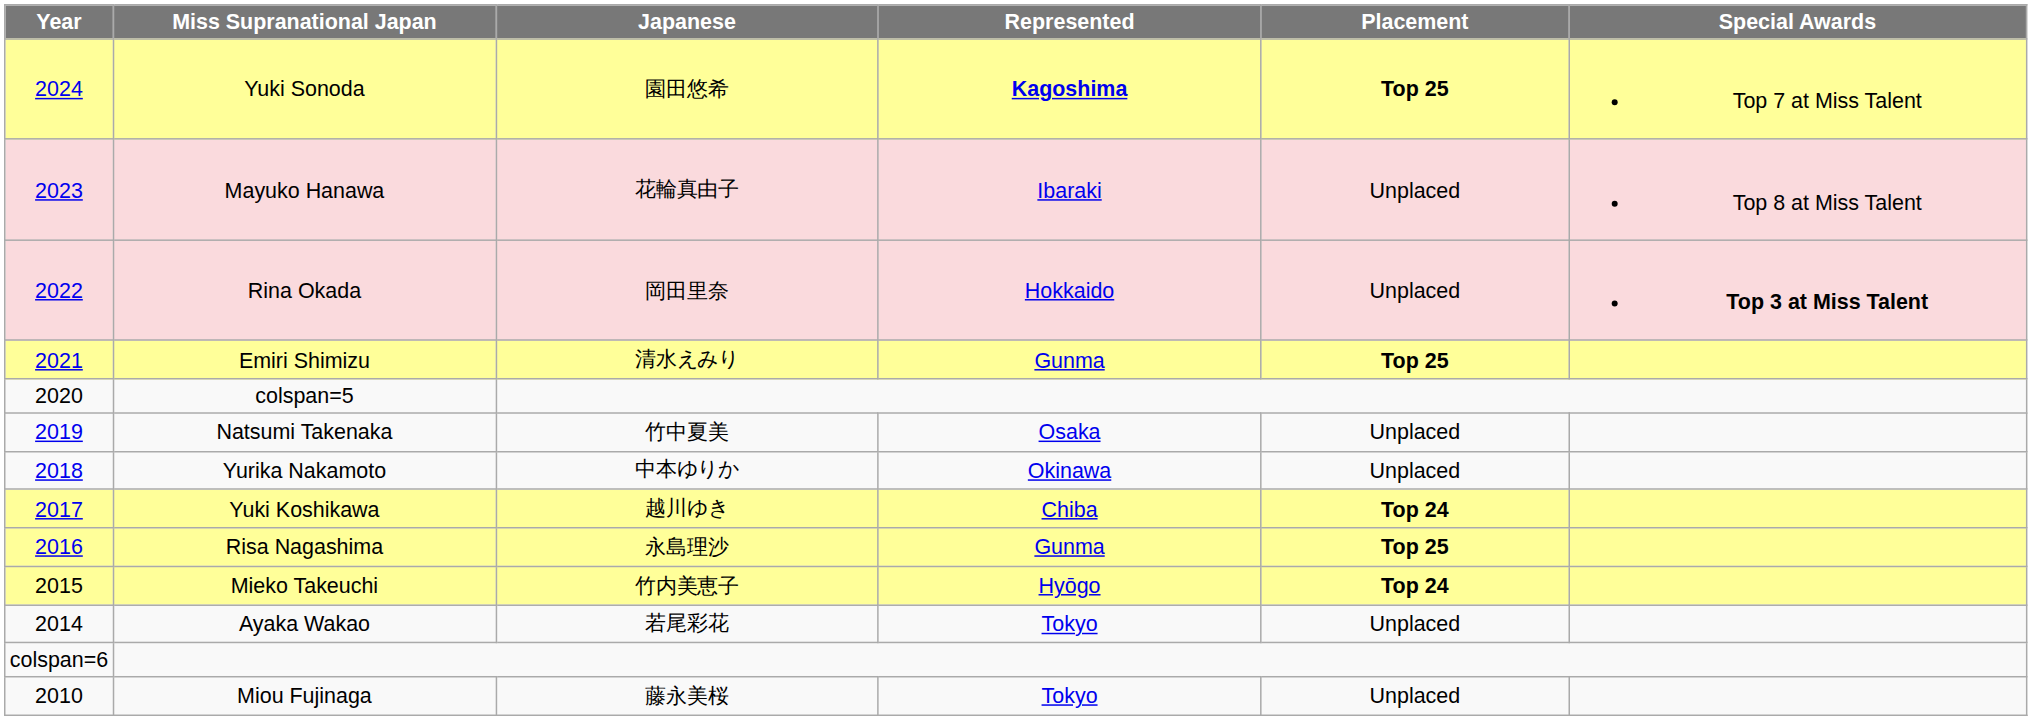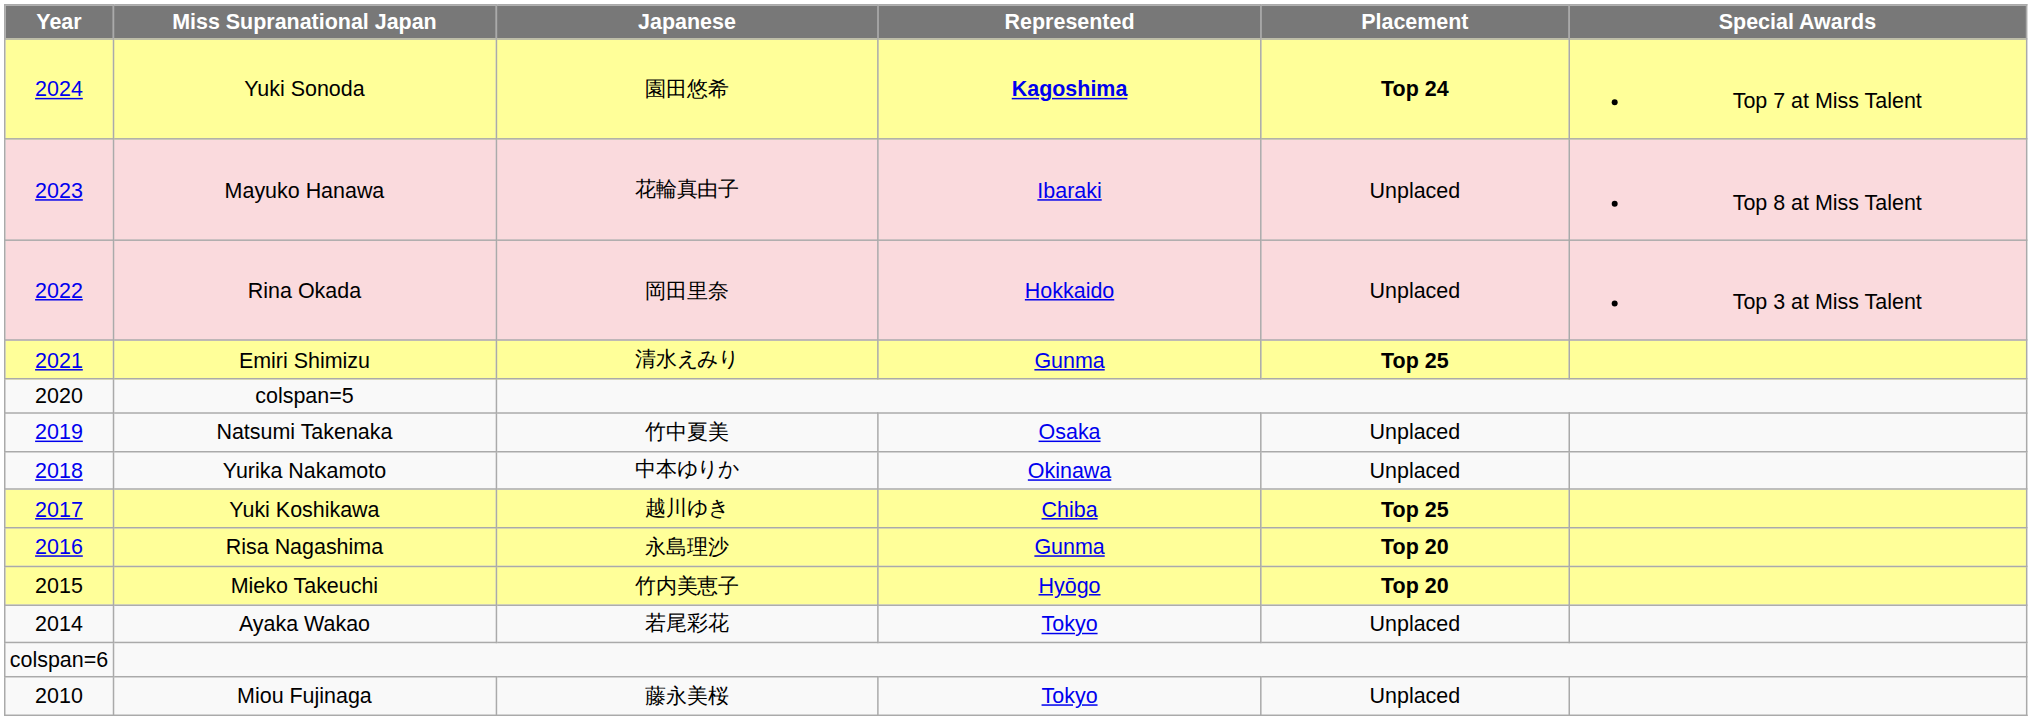(1415, 89) Top 25 -> (1415, 89) Top 24
(1797, 303) bold -> (1797, 303) normal
(1415, 509) Top 24 -> (1415, 509) Top 25
(1415, 547) Top 25 -> (1415, 547) Top 20
(1415, 586) Top 24 -> (1415, 586) Top 20
